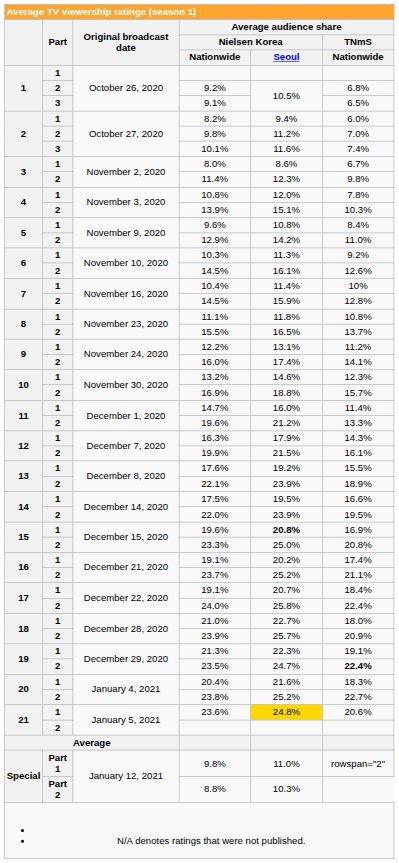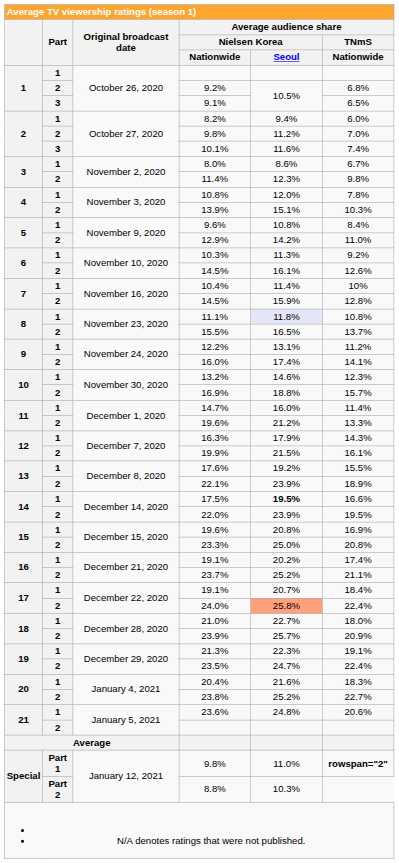(286, 316) no background -> (286, 316) lavender background
(286, 499) normal -> (286, 499) bold
(286, 529) bold -> (286, 529) normal
(286, 605) no background -> (286, 605) lightsalmon background
(358, 666) bold -> (358, 666) normal
(286, 712) gold background -> (286, 712) no background
(358, 763) normal -> (358, 763) bold
